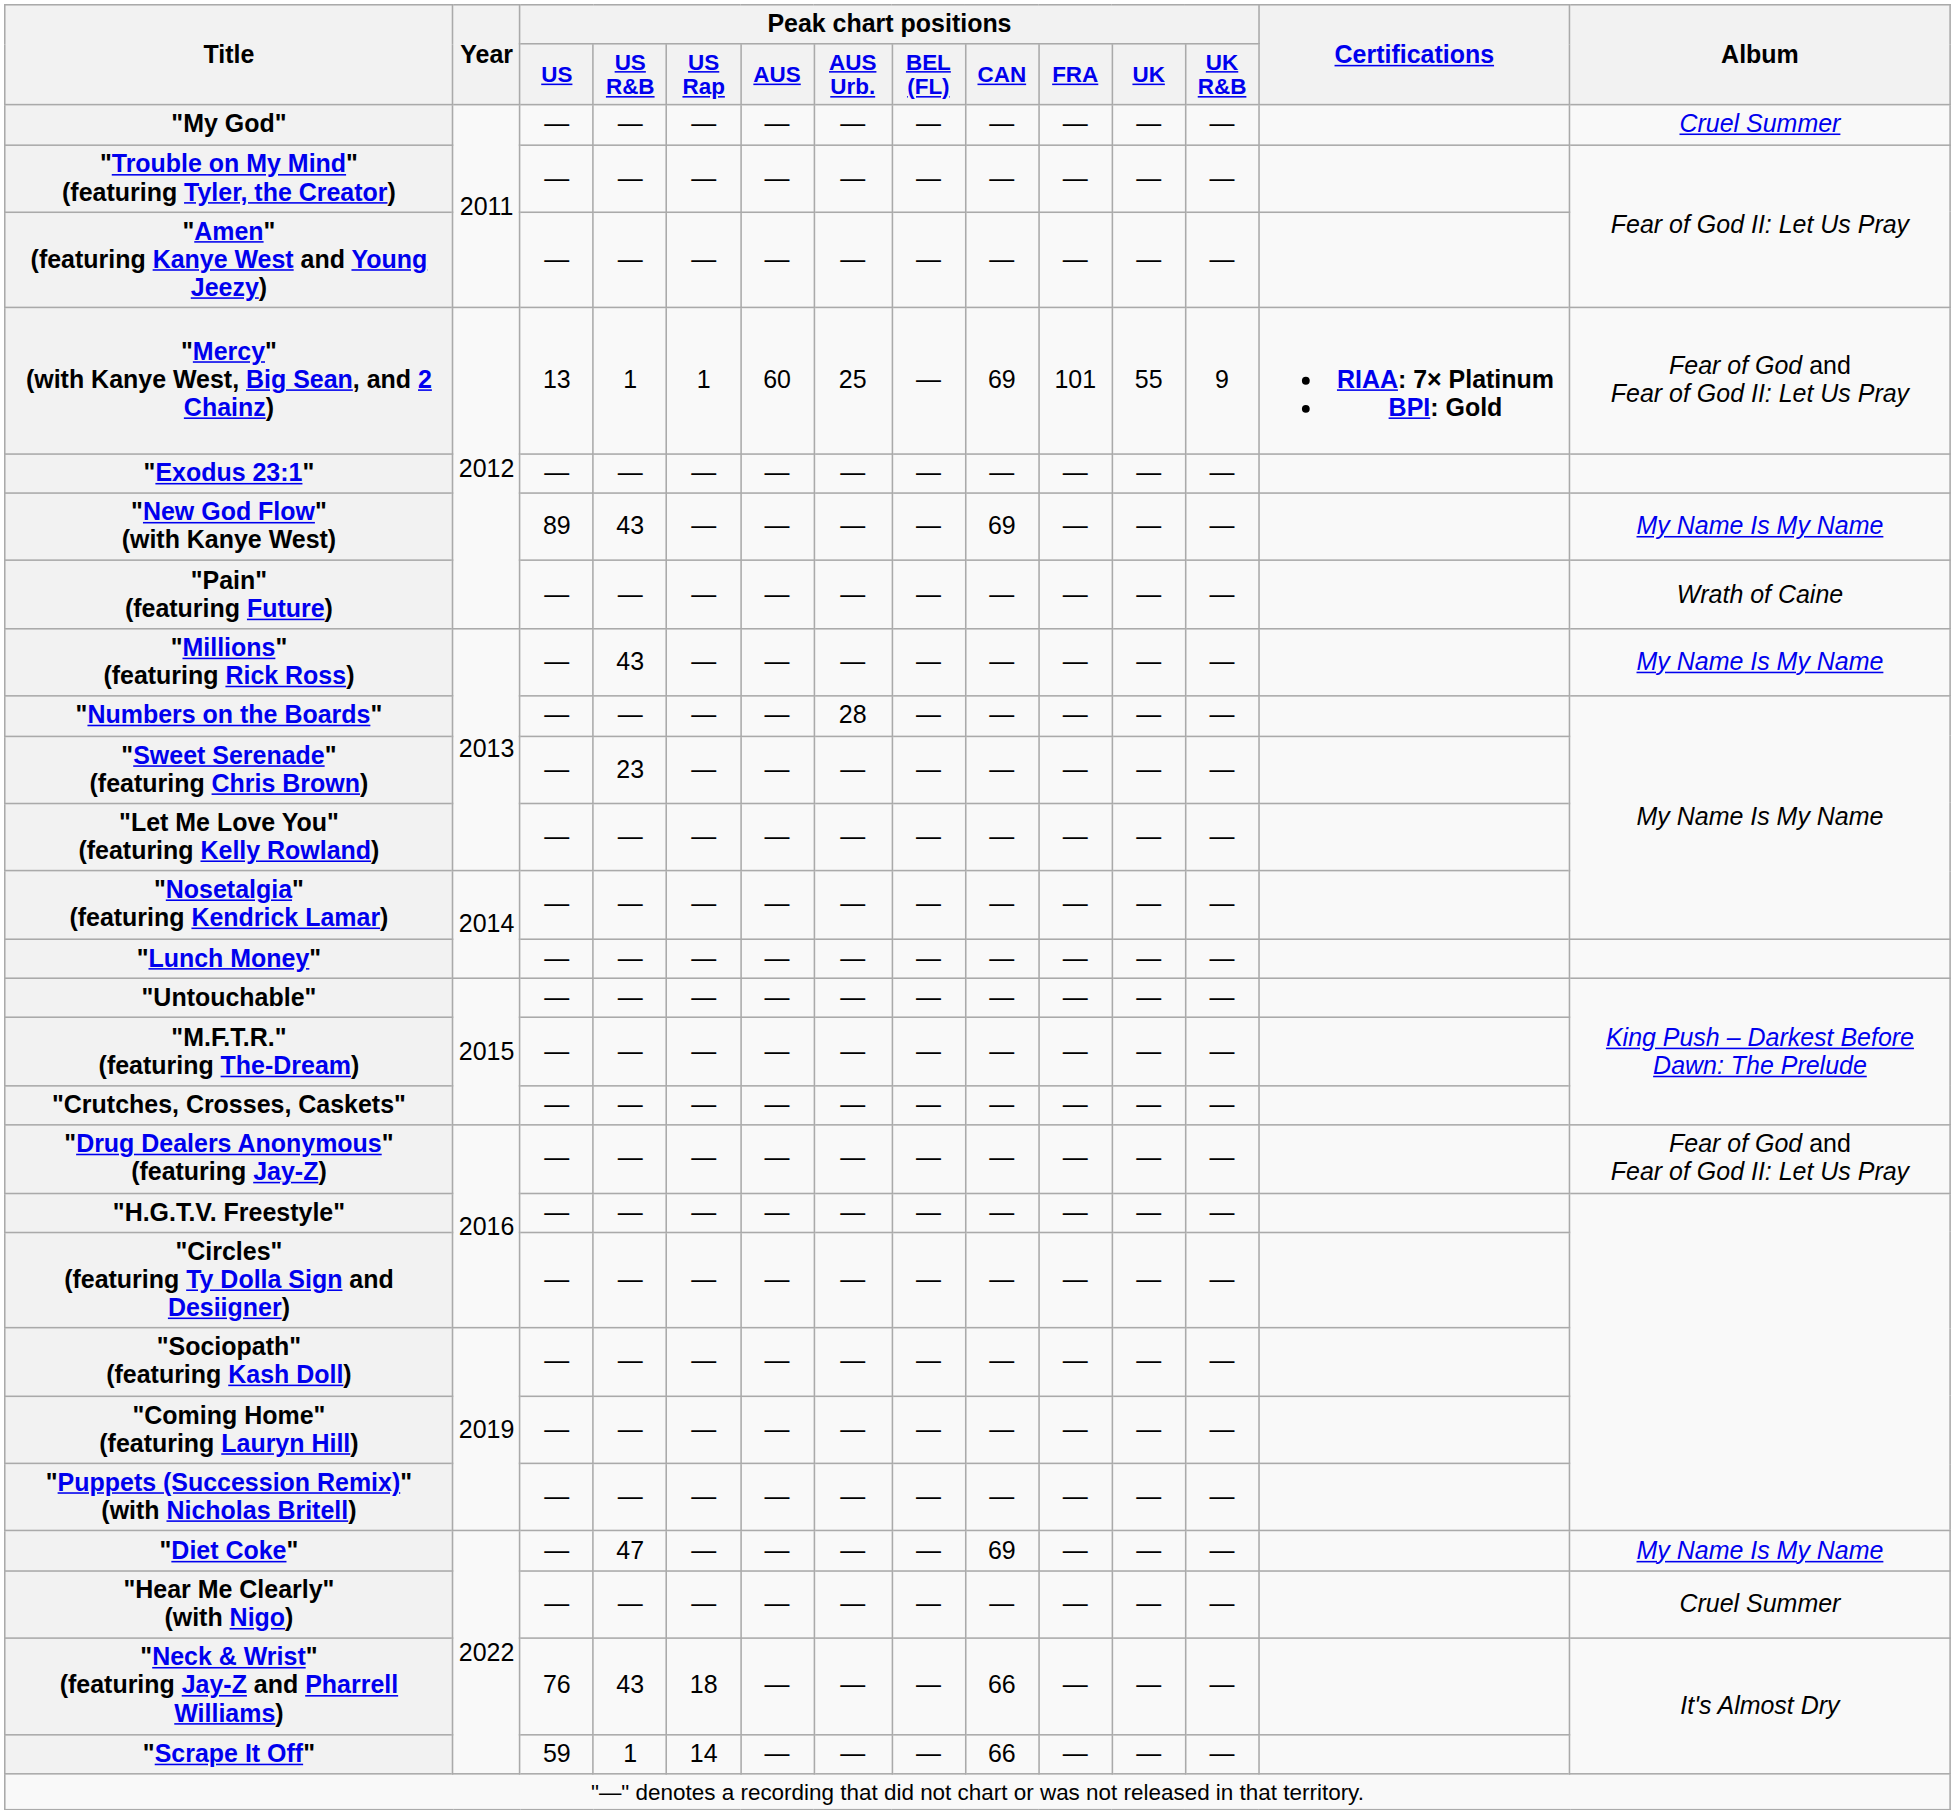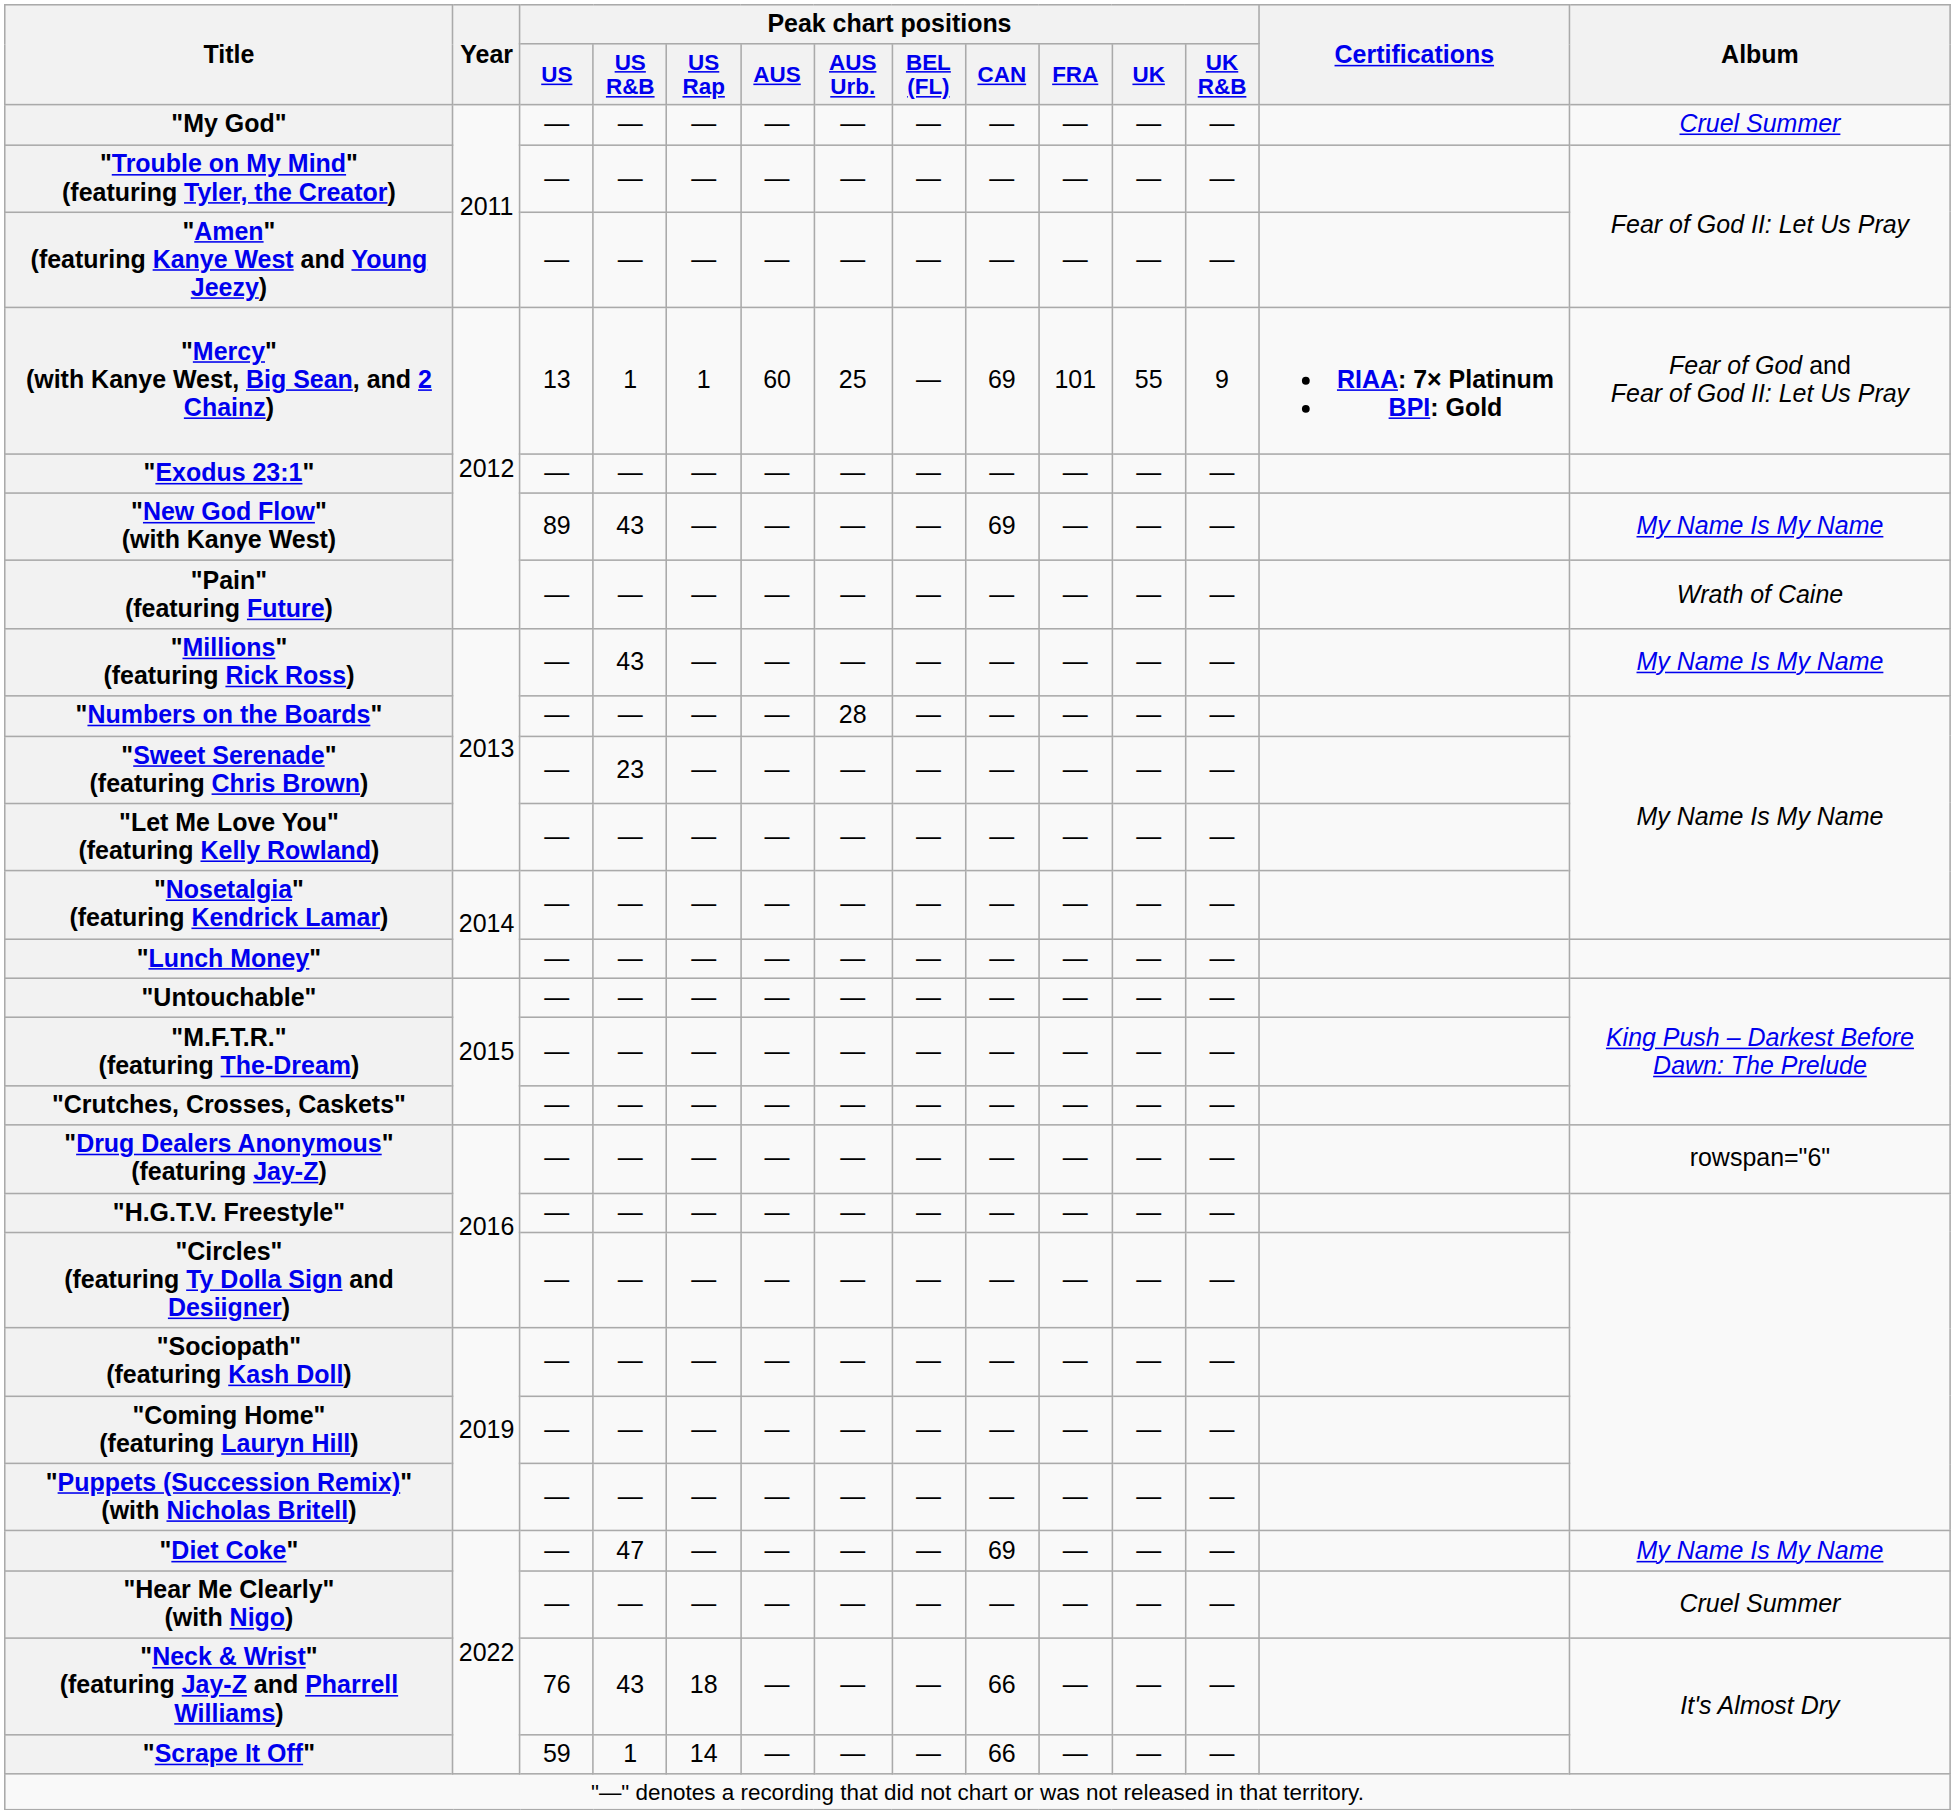(1760, 1158) Fear of God and Fear of God II: Let Us Pray -> (1760, 1158) rowspan="6"
